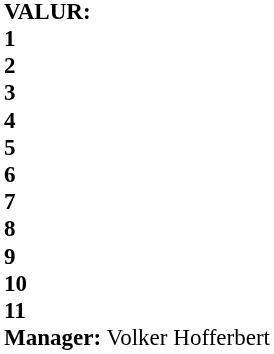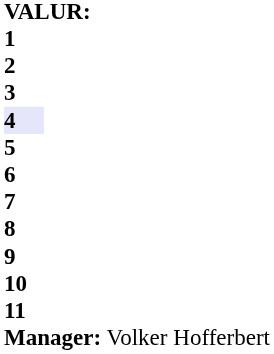(10, 120) no background -> (10, 120) lavender background
